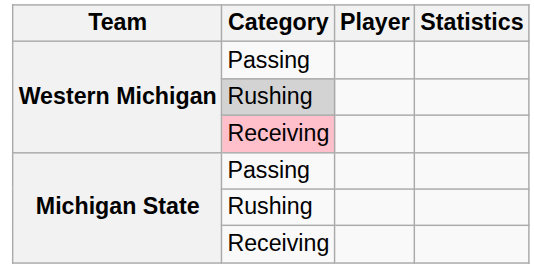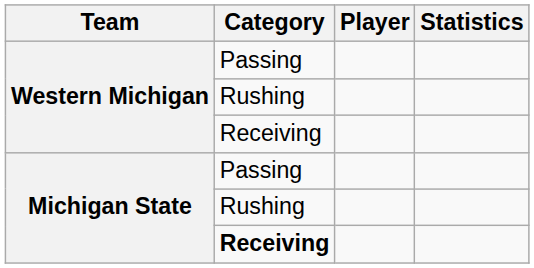(270, 96) lightgrey background -> (262, 96) no background
(278, 133) pink background -> (271, 133) no background
(278, 243) normal -> (275, 243) bold
